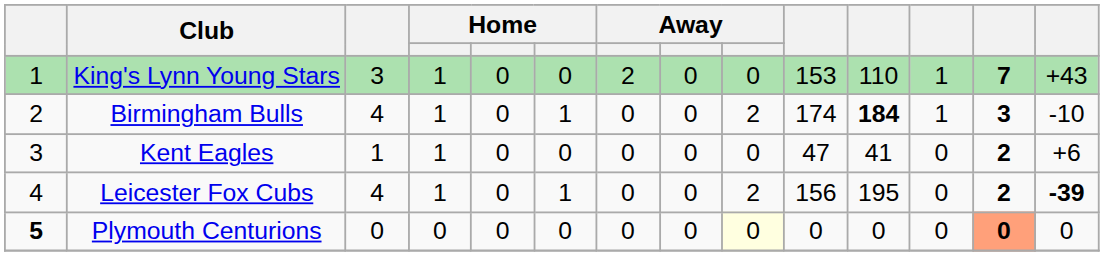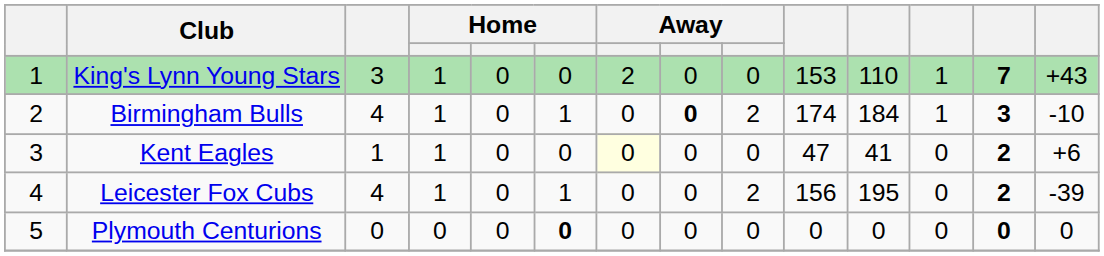(691, 114) normal -> (691, 114) bold
(879, 114) bold -> (879, 114) normal
(628, 153) no background -> (628, 153) lightyellow background
(1067, 192) bold -> (1067, 192) normal
(36, 231) bold -> (36, 231) normal
(565, 231) normal -> (565, 231) bold
(753, 231) lightyellow background -> (753, 231) no background
(1004, 231) lightsalmon background -> (1004, 231) no background
